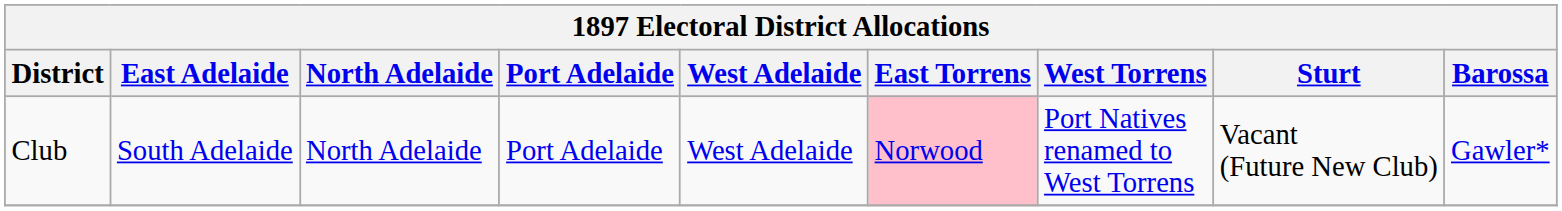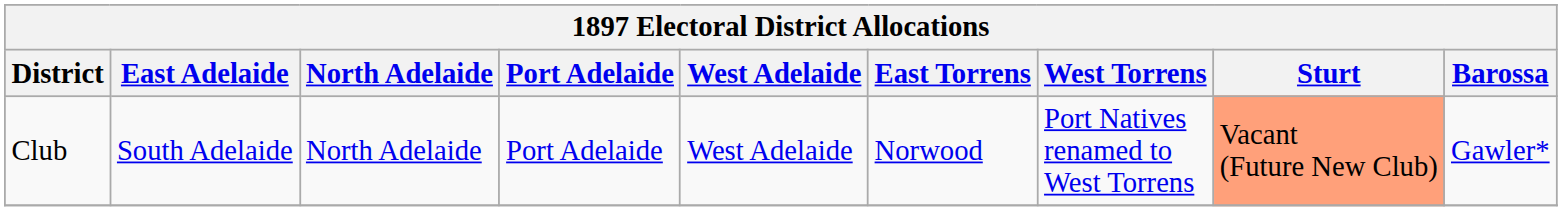(929, 150) pink background -> (929, 150) no background
(1329, 150) no background -> (1329, 150) lightsalmon background
